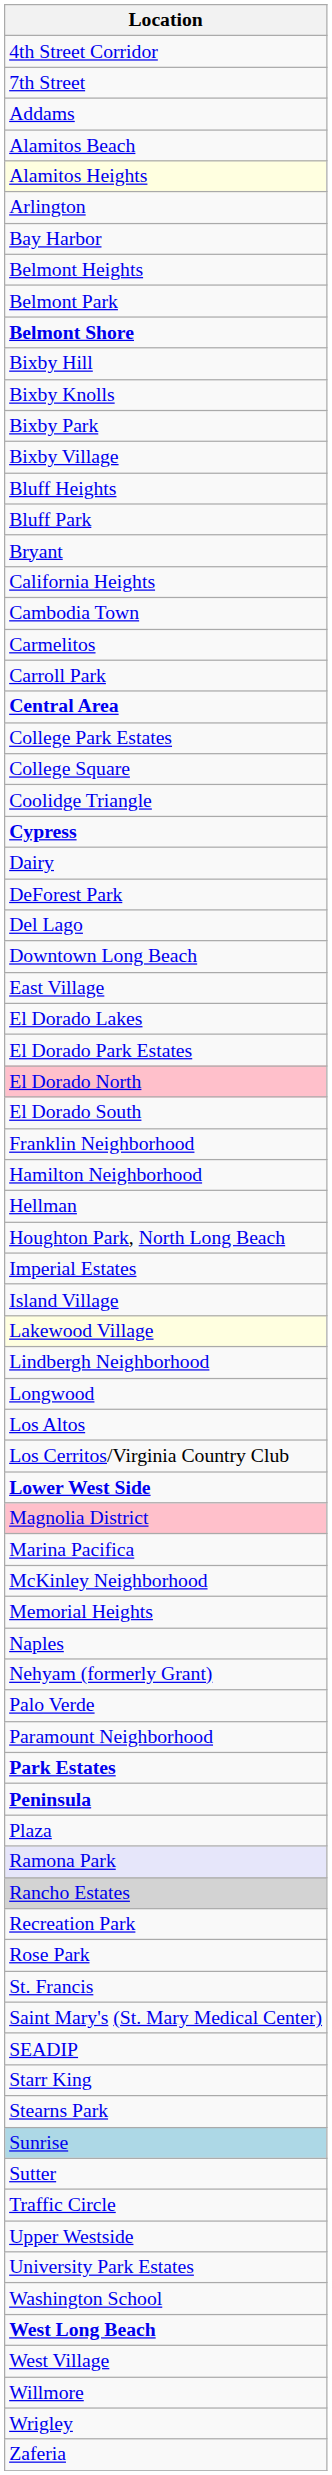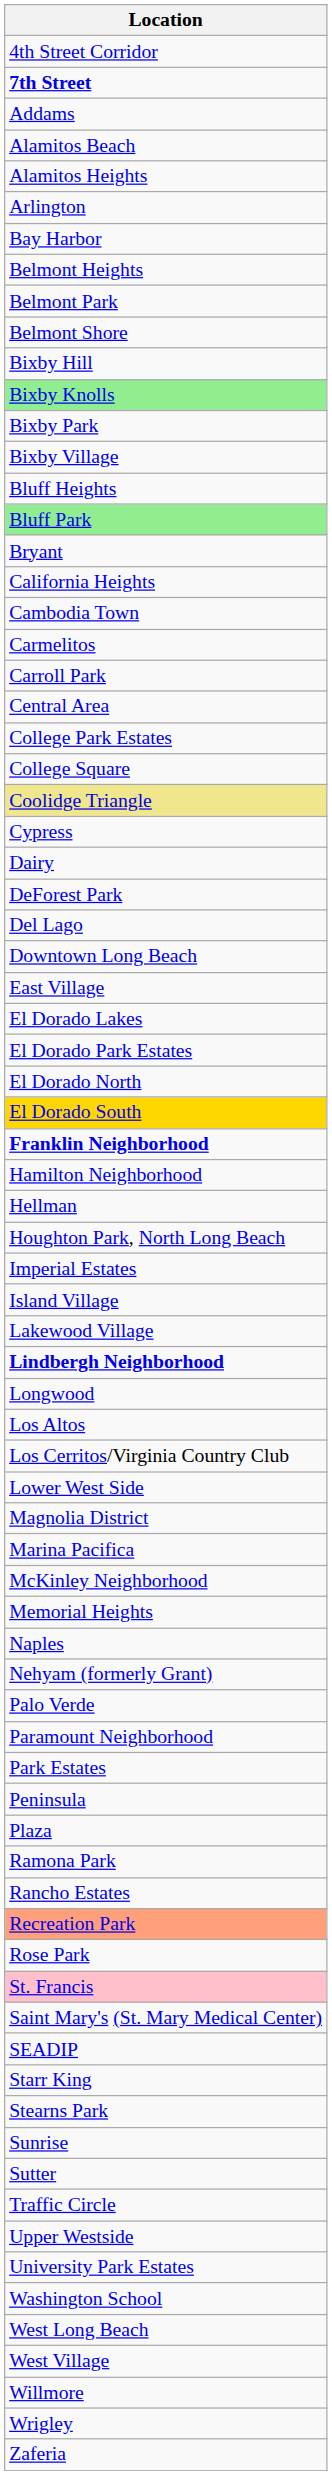(47, 82) normal -> (50, 82) bold
(78, 176) lightyellow background -> (78, 176) no background
(72, 332) bold -> (68, 332) normal
(62, 394) no background -> (62, 394) lightgreen background
(50, 519) no background -> (50, 519) lightgreen background
(64, 706) bold -> (59, 706) normal
(81, 800) no background -> (81, 800) khaki background
(43, 831) bold -> (41, 831) normal
(75, 1081) pink background -> (75, 1081) no background
(75, 1112) no background -> (75, 1112) gold background
(102, 1143) normal -> (109, 1143) bold
(81, 1330) lightyellow background -> (81, 1330) no background
(109, 1362) normal -> (117, 1362) bold
(80, 1487) bold -> (77, 1487) normal
(79, 1518) pink background -> (79, 1518) no background
(62, 1767) bold -> (58, 1767) normal
(50, 1799) bold -> (47, 1799) normal
(62, 1861) lavender background -> (62, 1861) no background
(70, 1892) lightgrey background -> (70, 1892) no background
(72, 1923) no background -> (72, 1923) lightsalmon background
(51, 1986) no background -> (51, 1986) pink background
(39, 2142) lightblue background -> (39, 2142) no background
(82, 2329) bold -> (79, 2329) normal
